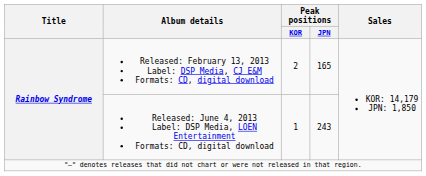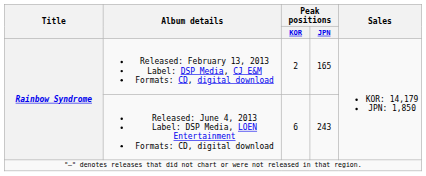(296, 127) 1 -> (296, 127) 6
